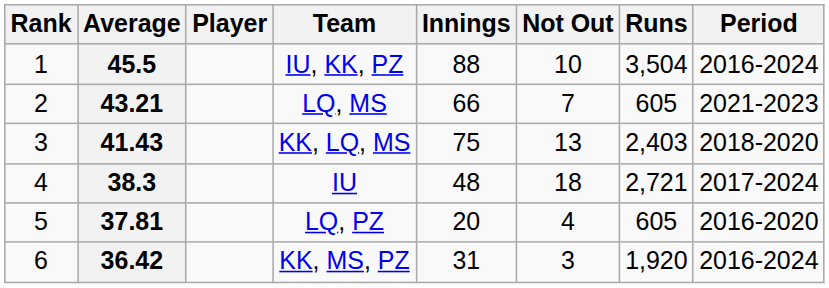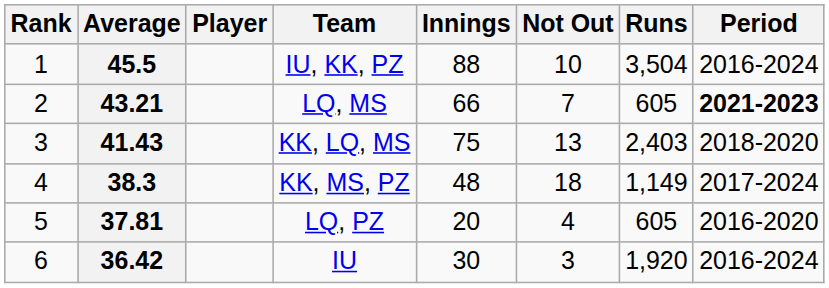(759, 103) normal -> (759, 103) bold
(345, 182) IU -> (345, 182) KK, MS, PZ
(656, 182) 2,721 -> (656, 182) 1,149
(345, 261) KK, MS, PZ -> (345, 261) IU
(466, 261) 31 -> (466, 261) 30
